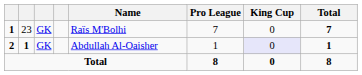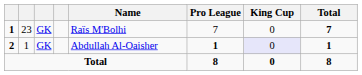(26, 45) bold -> (26, 45) normal
(215, 45) normal -> (215, 45) bold
